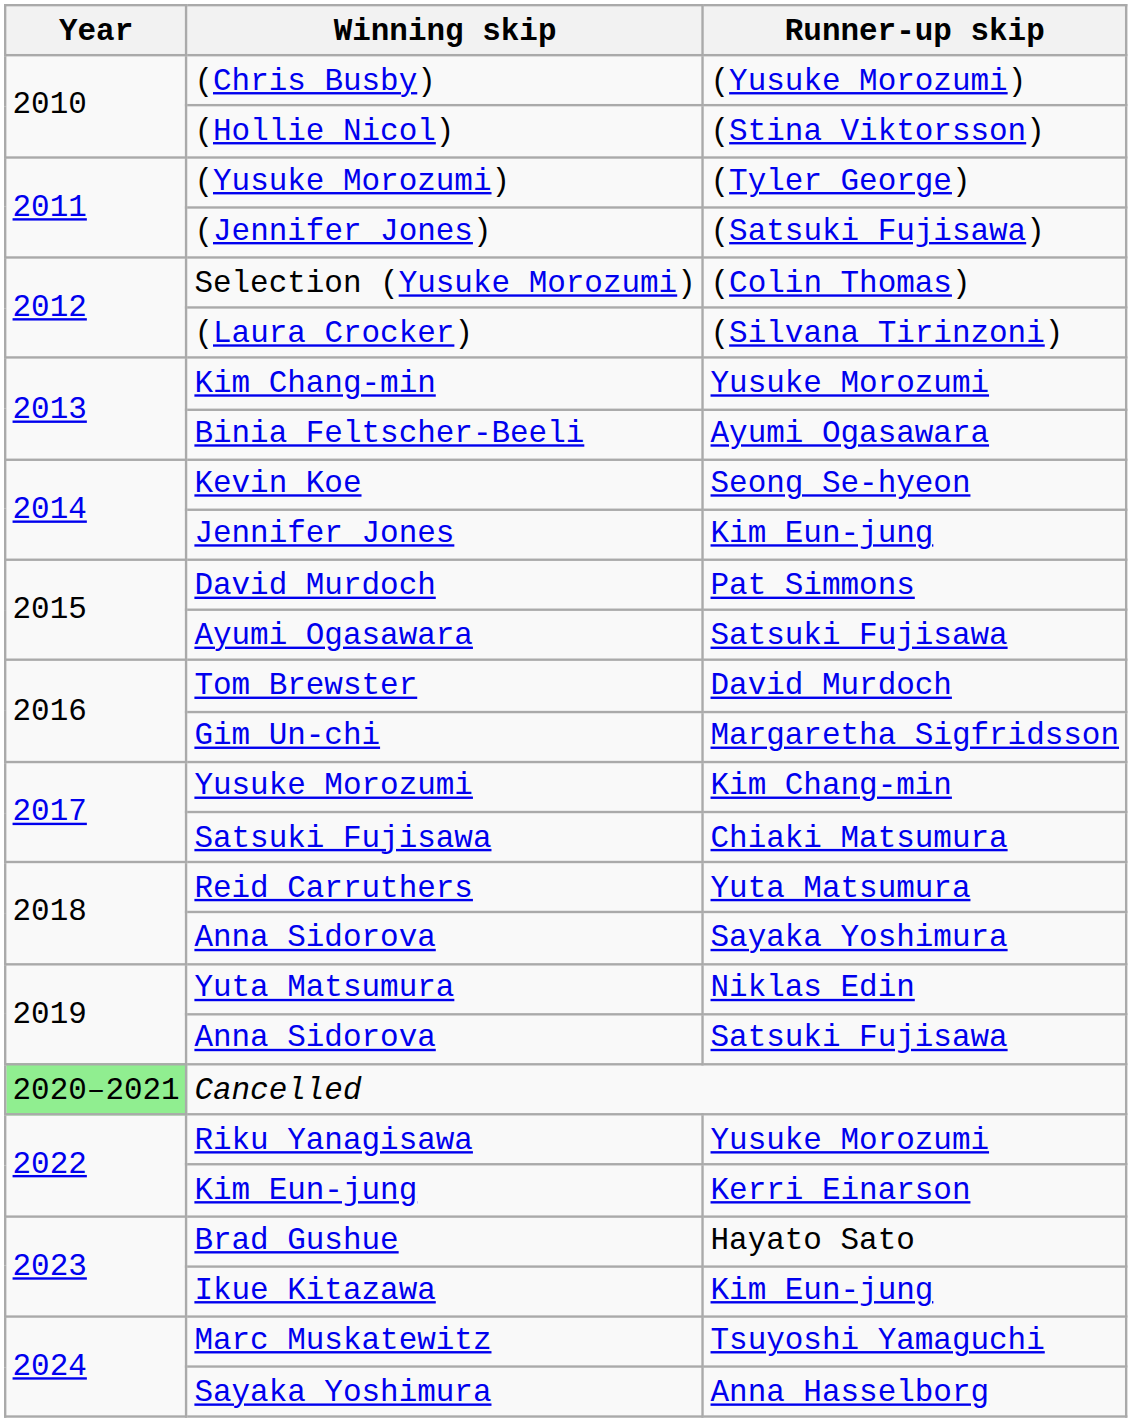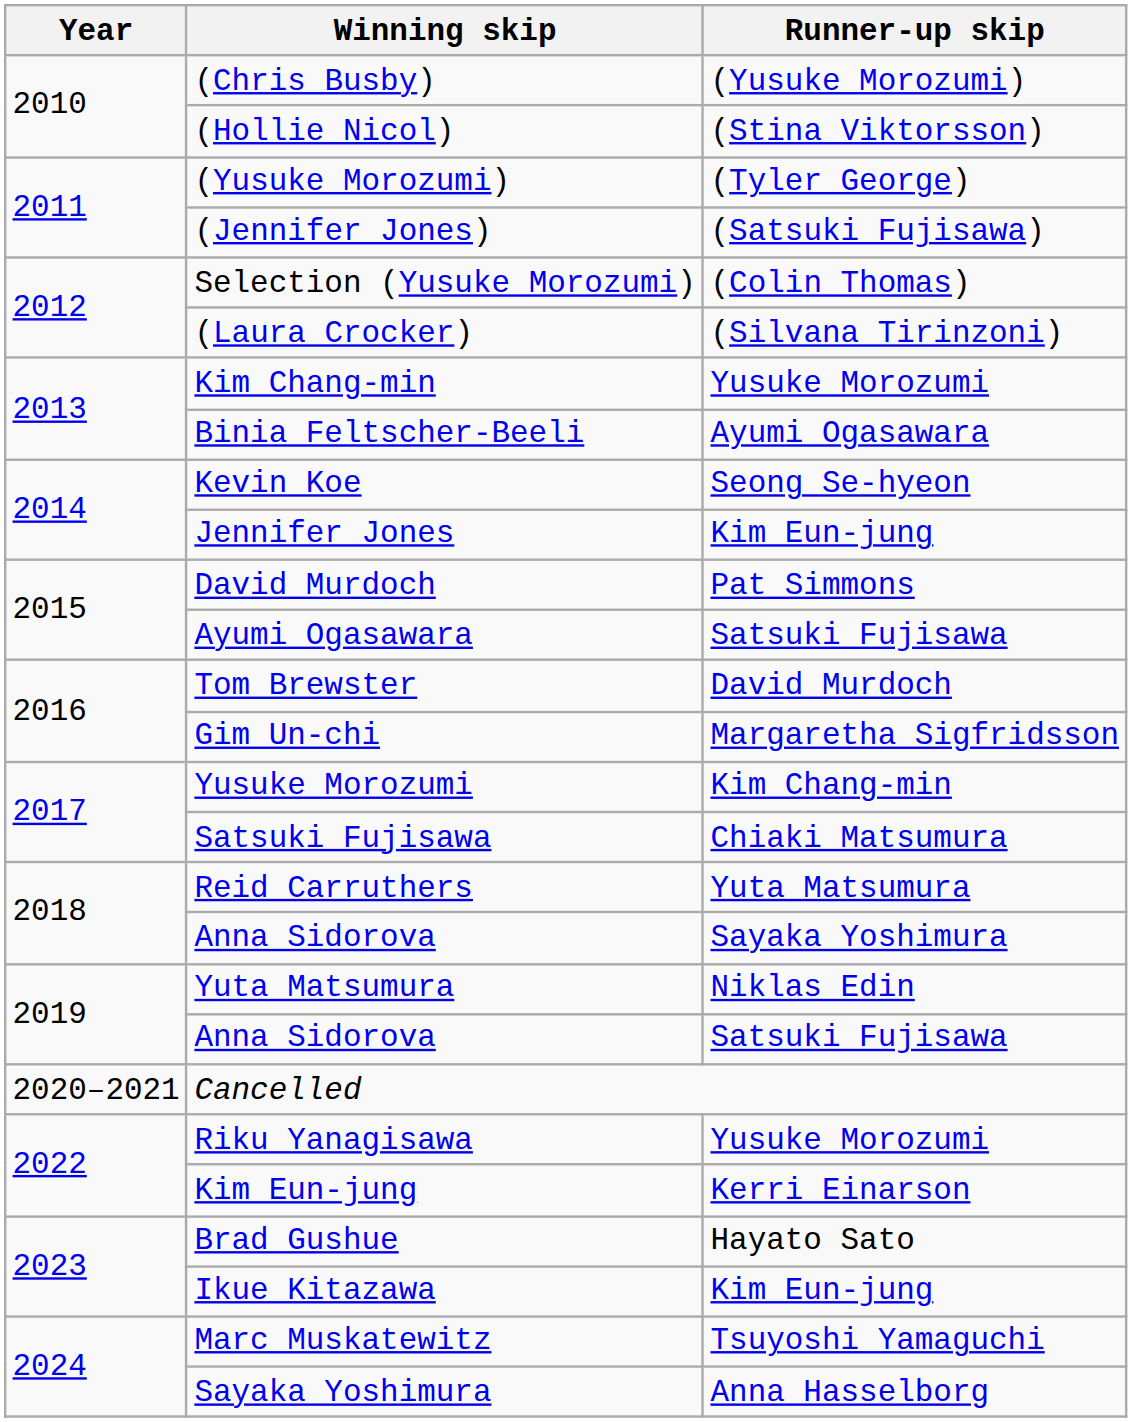(96, 1089) lightgreen background -> (96, 1089) no background
